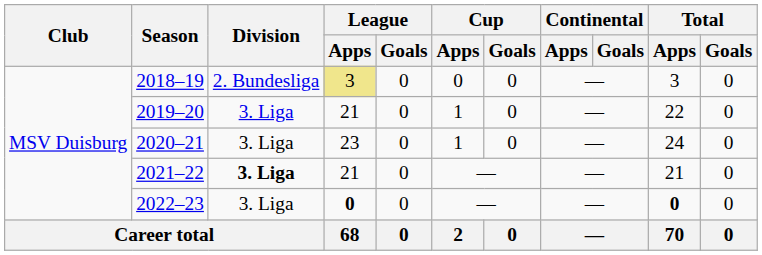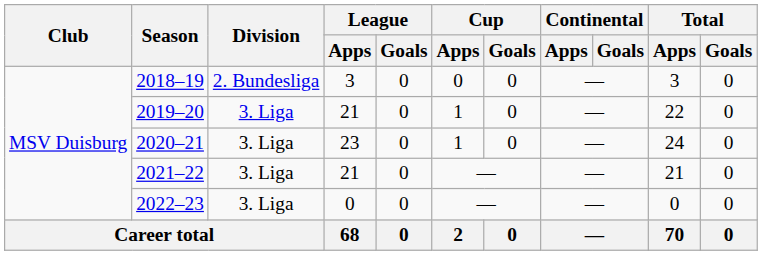(350, 81) khaki background -> (350, 81) no background
(266, 173) bold -> (266, 173) normal
(350, 204) bold -> (350, 204) normal
(674, 204) bold -> (674, 204) normal
